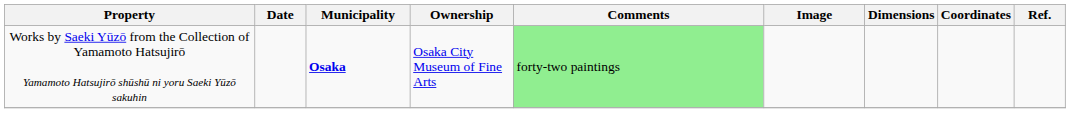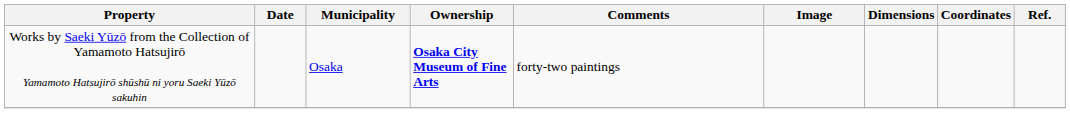(327, 66) bold -> (326, 66) normal
(458, 66) normal -> (460, 66) bold
(568, 66) lightgreen background -> (568, 66) no background
